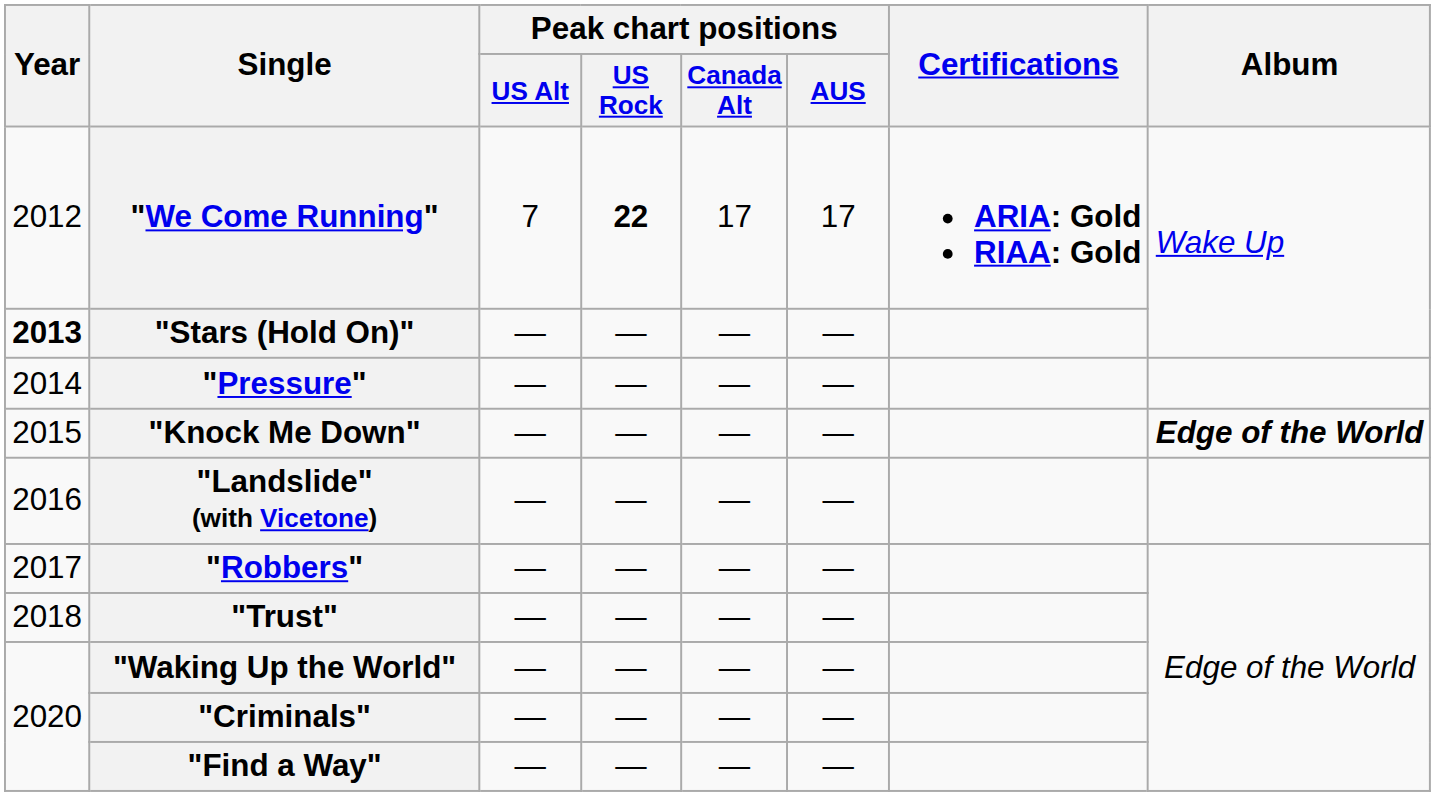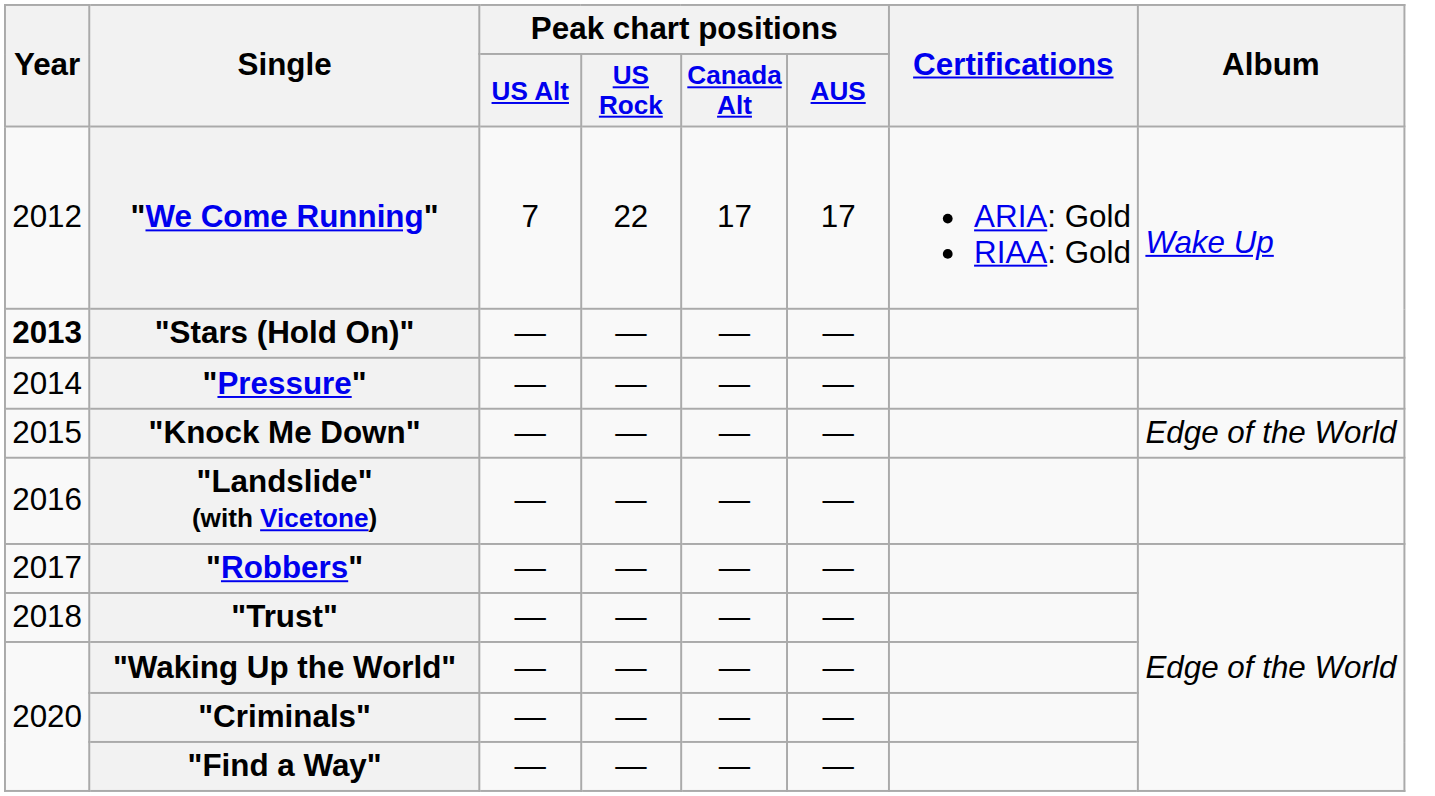(631, 216) bold -> (631, 216) normal
(1018, 235) bold -> (1013, 235) normal
(1290, 432) bold -> (1271, 432) normal
